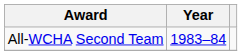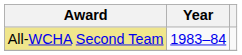(86, 38) no background -> (86, 38) khaki background
